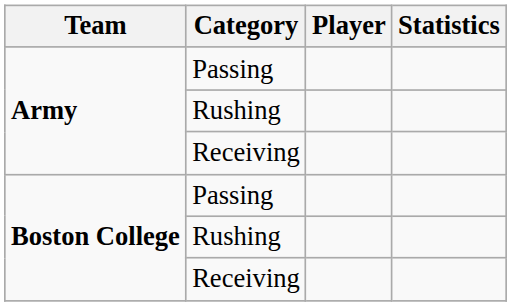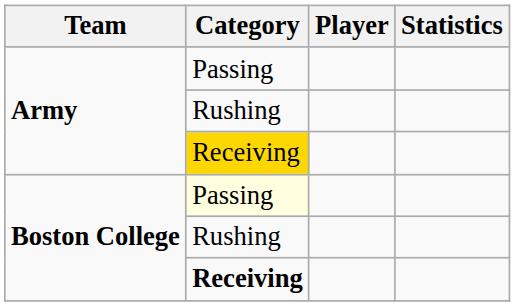(246, 152) no background -> (246, 152) gold background
(233, 194) no background -> (233, 194) lightyellow background
(246, 278) normal -> (247, 278) bold
